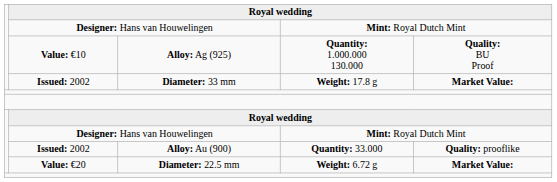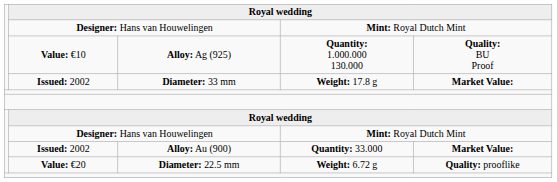(483, 149) Quality: prooflike -> (483, 149) Market Value:
(483, 165) Market Value: -> (483, 165) Quality: prooflike
